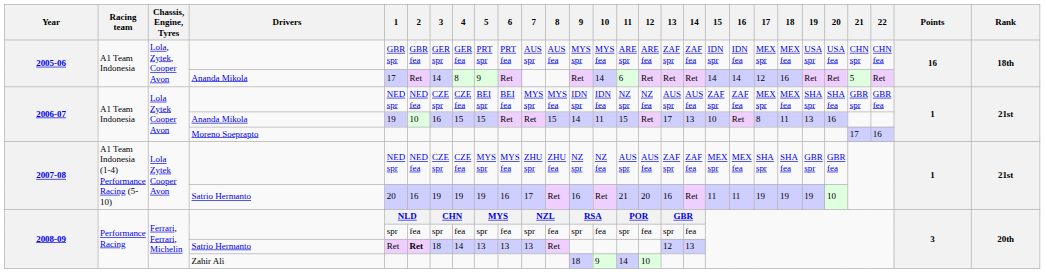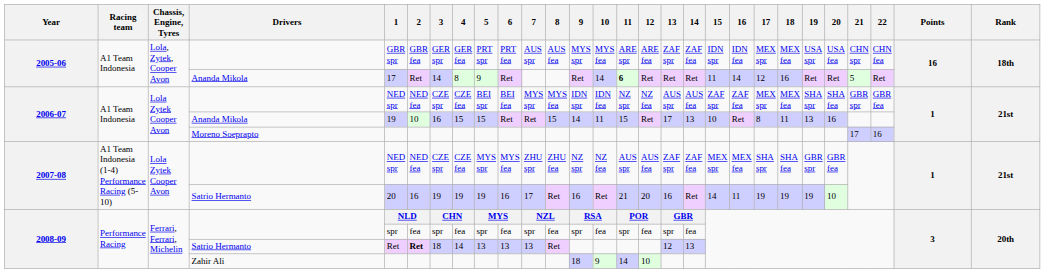(621, 77) normal -> (621, 77) bold
(712, 77) 14 -> (712, 77) 11
(712, 196) 11 -> (712, 196) 14
